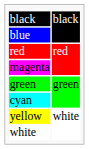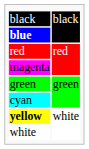(20, 35) normal -> (21, 35) bold
(26, 116) normal -> (26, 116) bold
